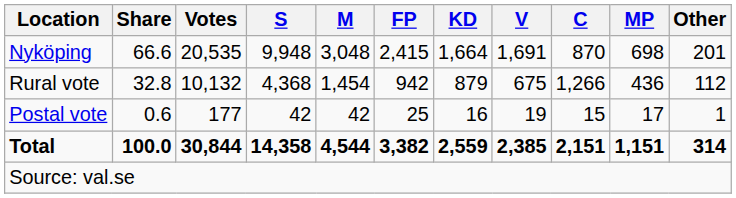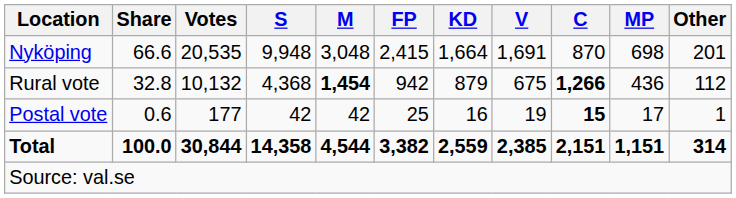(345, 83) normal -> (345, 83) bold
(580, 83) normal -> (580, 83) bold
(594, 114) normal -> (594, 114) bold
